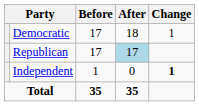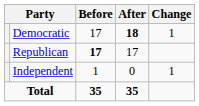(132, 33) normal -> (132, 33) bold
(96, 52) normal -> (96, 52) bold
(132, 52) lightblue background -> (132, 52) no background
(172, 71) bold -> (172, 71) normal
